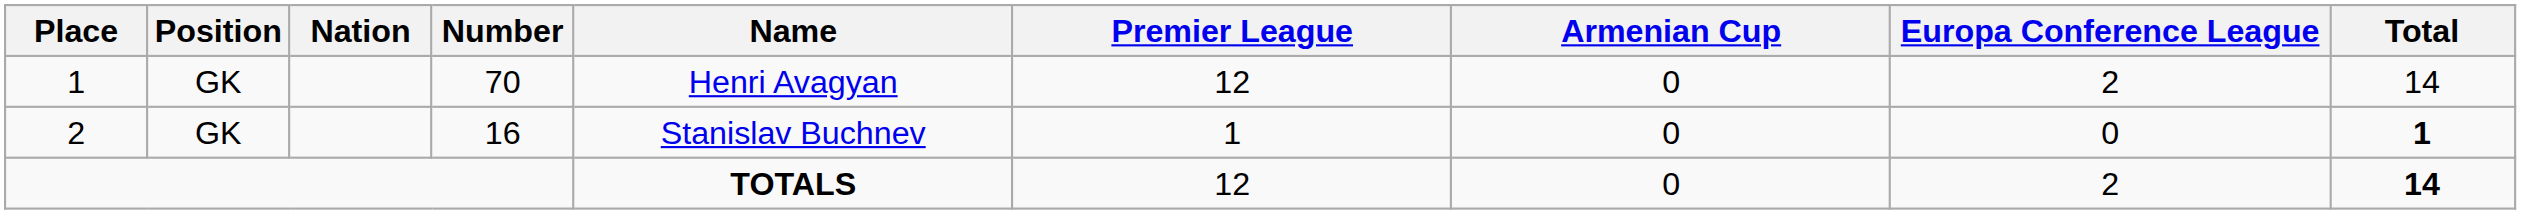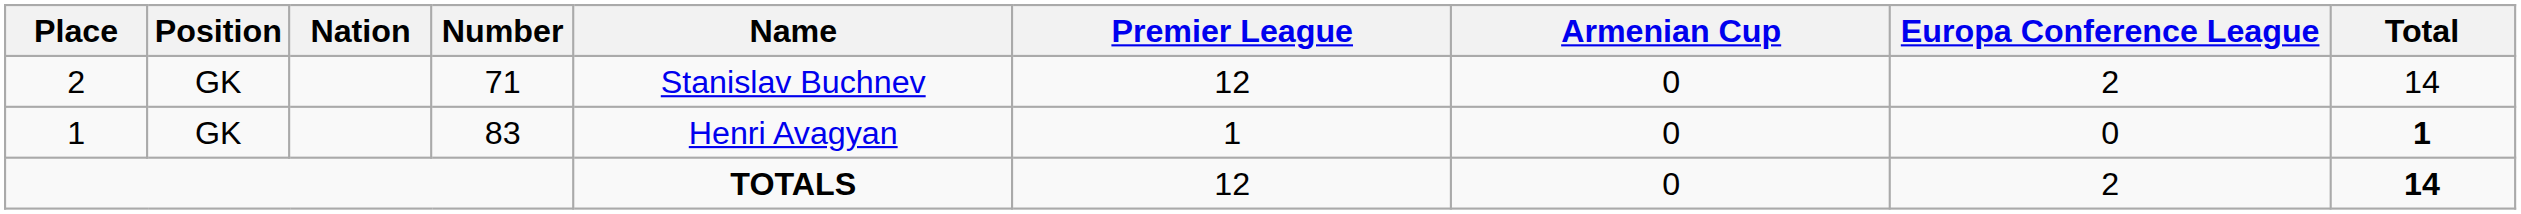(76, 82) 1 -> (76, 82) 2
(503, 82) 70 -> (503, 82) 71
(793, 82) Henri Avagyan -> (793, 82) Stanislav Buchnev
(76, 133) 2 -> (76, 133) 1
(503, 133) 16 -> (503, 133) 83
(793, 133) Stanislav Buchnev -> (793, 133) Henri Avagyan
